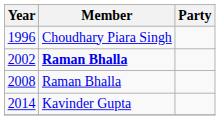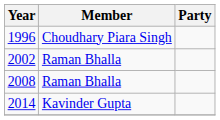(85, 59) bold -> (82, 59) normal
